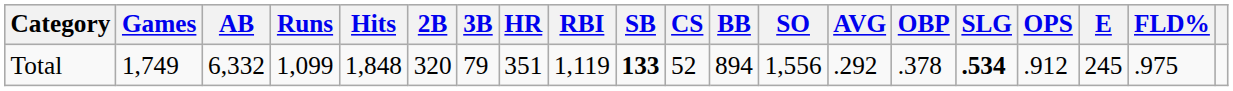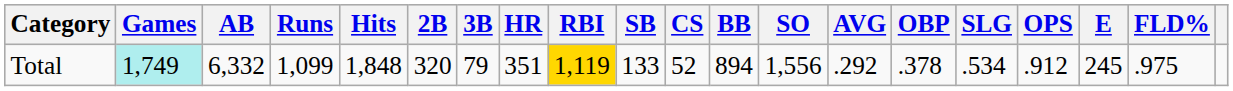(150, 64) no background -> (150, 64) paleturquoise background
(582, 64) no background -> (582, 64) gold background
(640, 64) bold -> (640, 64) normal
(984, 64) bold -> (984, 64) normal
